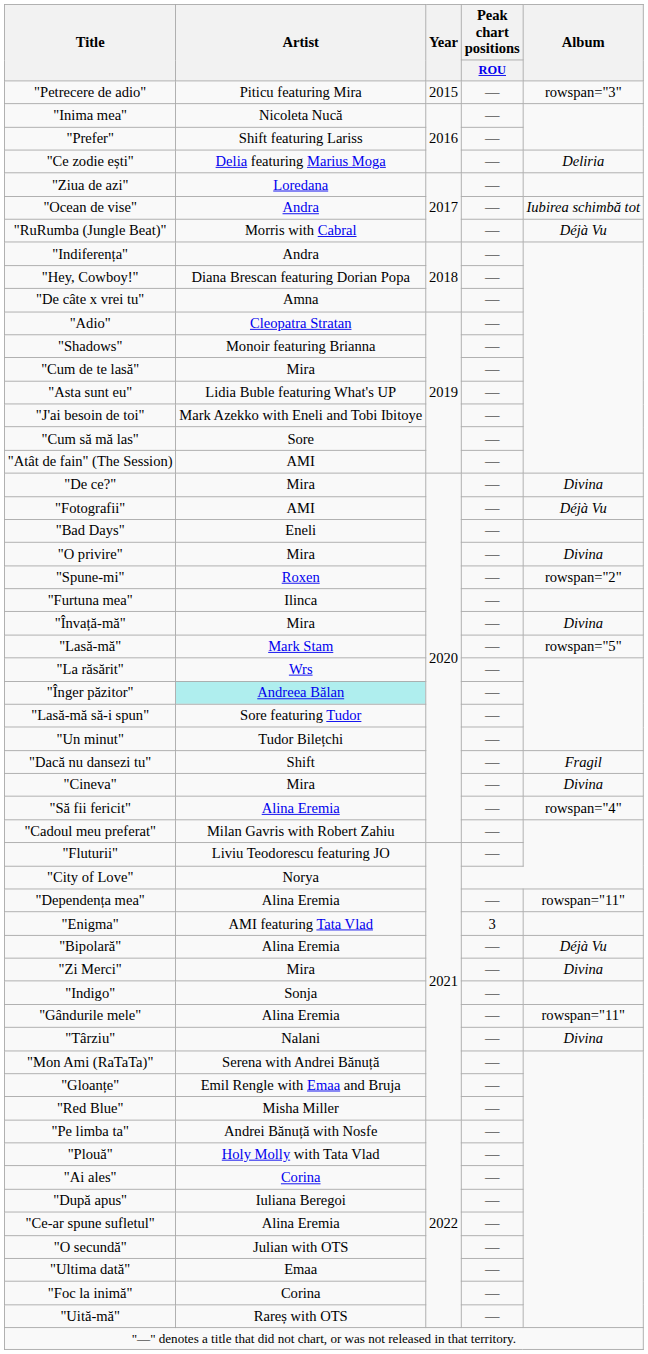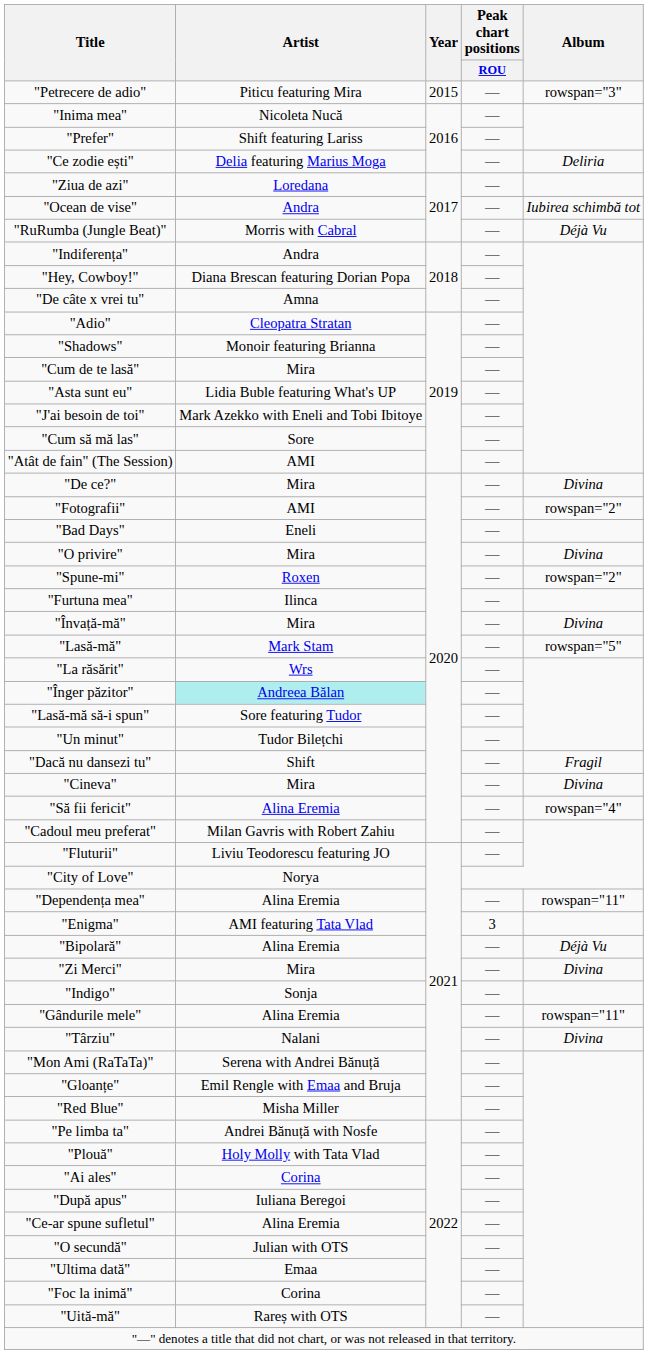(583, 507) Déjà Vu -> (583, 507) rowspan="2"
